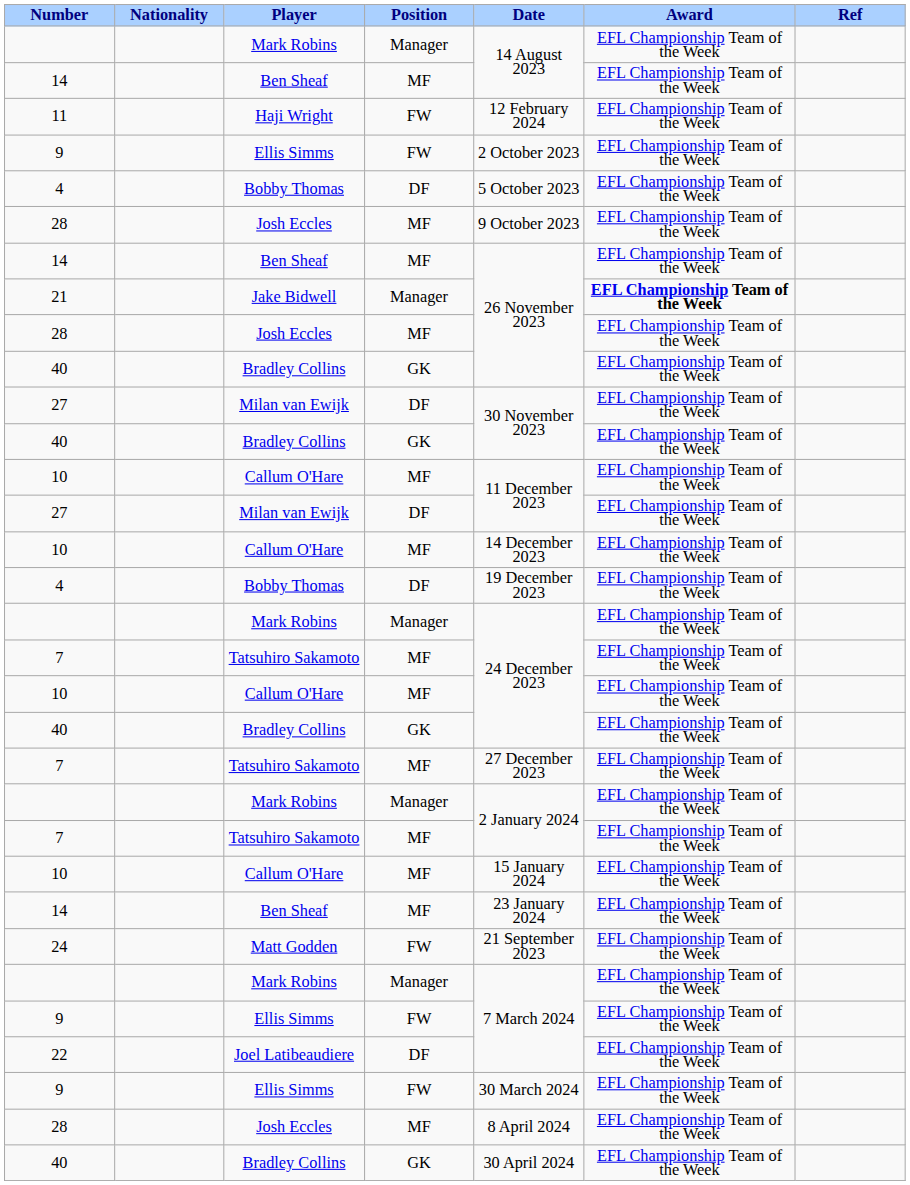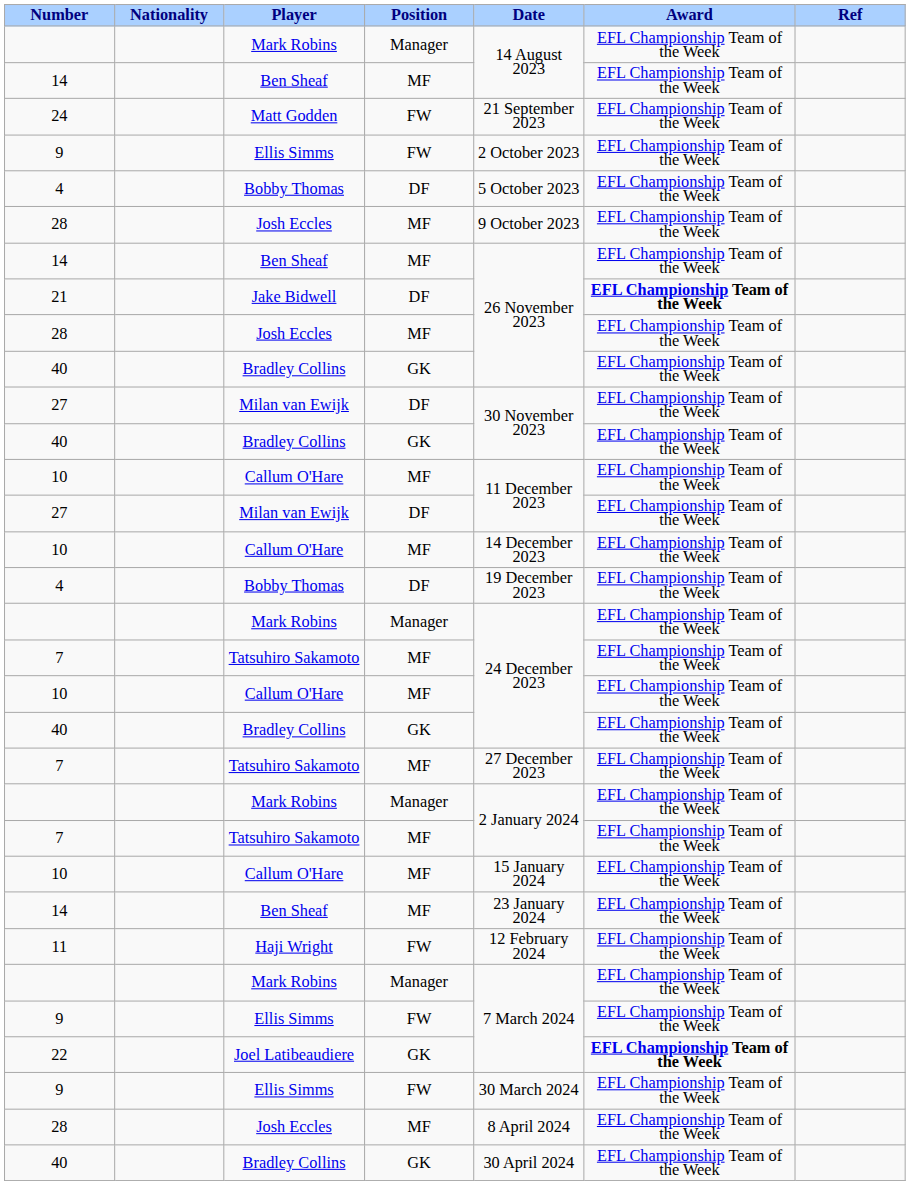rows swapped: (59, 946) <-> (59, 116)
(419, 296) Manager -> (419, 296) DF
(419, 1054) DF -> (419, 1054) GK
(689, 1054) normal -> (689, 1054) bold
